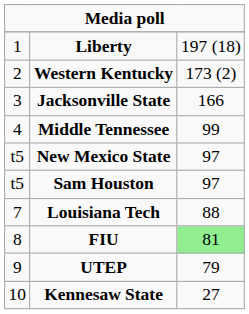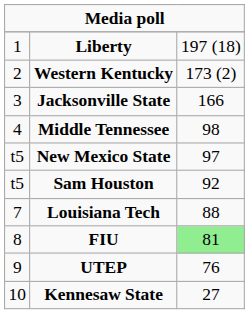(211, 128) 99 -> (211, 128) 98
(211, 184) 97 -> (211, 184) 92
(211, 267) 79 -> (211, 267) 76
